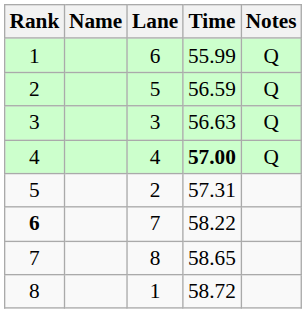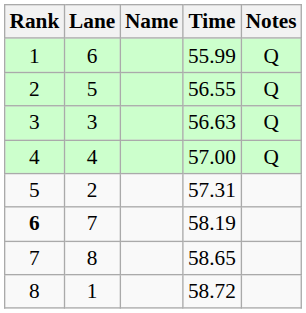columns swapped: (155, 21) <-> (96, 21)
(212, 88) 56.59 -> (212, 88) 56.55
(212, 156) bold -> (212, 156) normal
(212, 223) 58.22 -> (212, 223) 58.19
